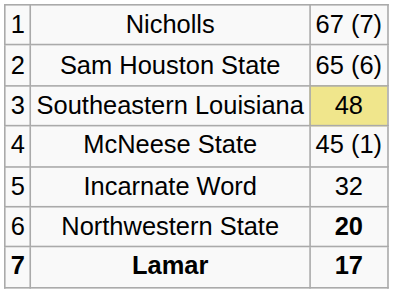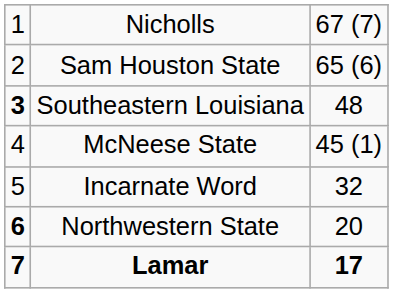(18, 105) normal -> (18, 105) bold
(349, 105) khaki background -> (349, 105) no background
(18, 226) normal -> (18, 226) bold
(349, 226) bold -> (349, 226) normal
